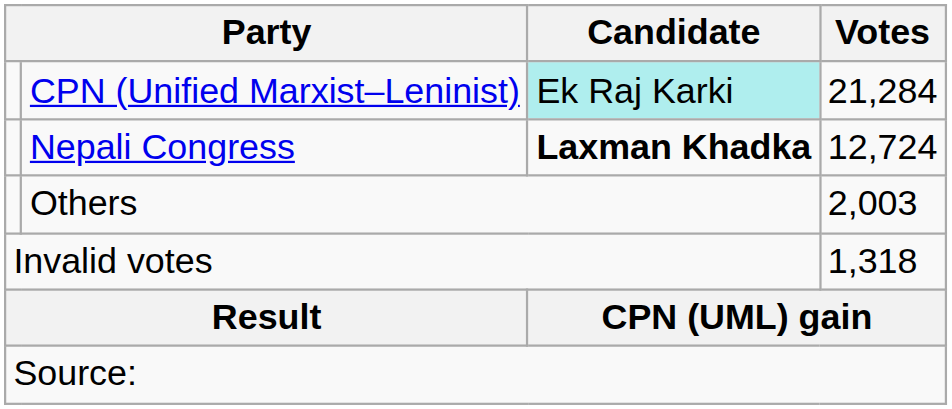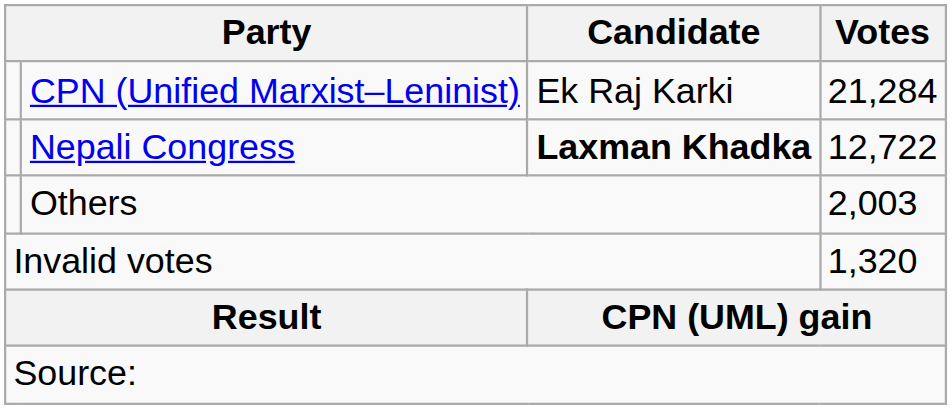(635, 89) paleturquoise background -> (635, 89) no background
(883, 146) 12,724 -> (883, 146) 12,722
(873, 260) 1,318 -> (873, 260) 1,320
